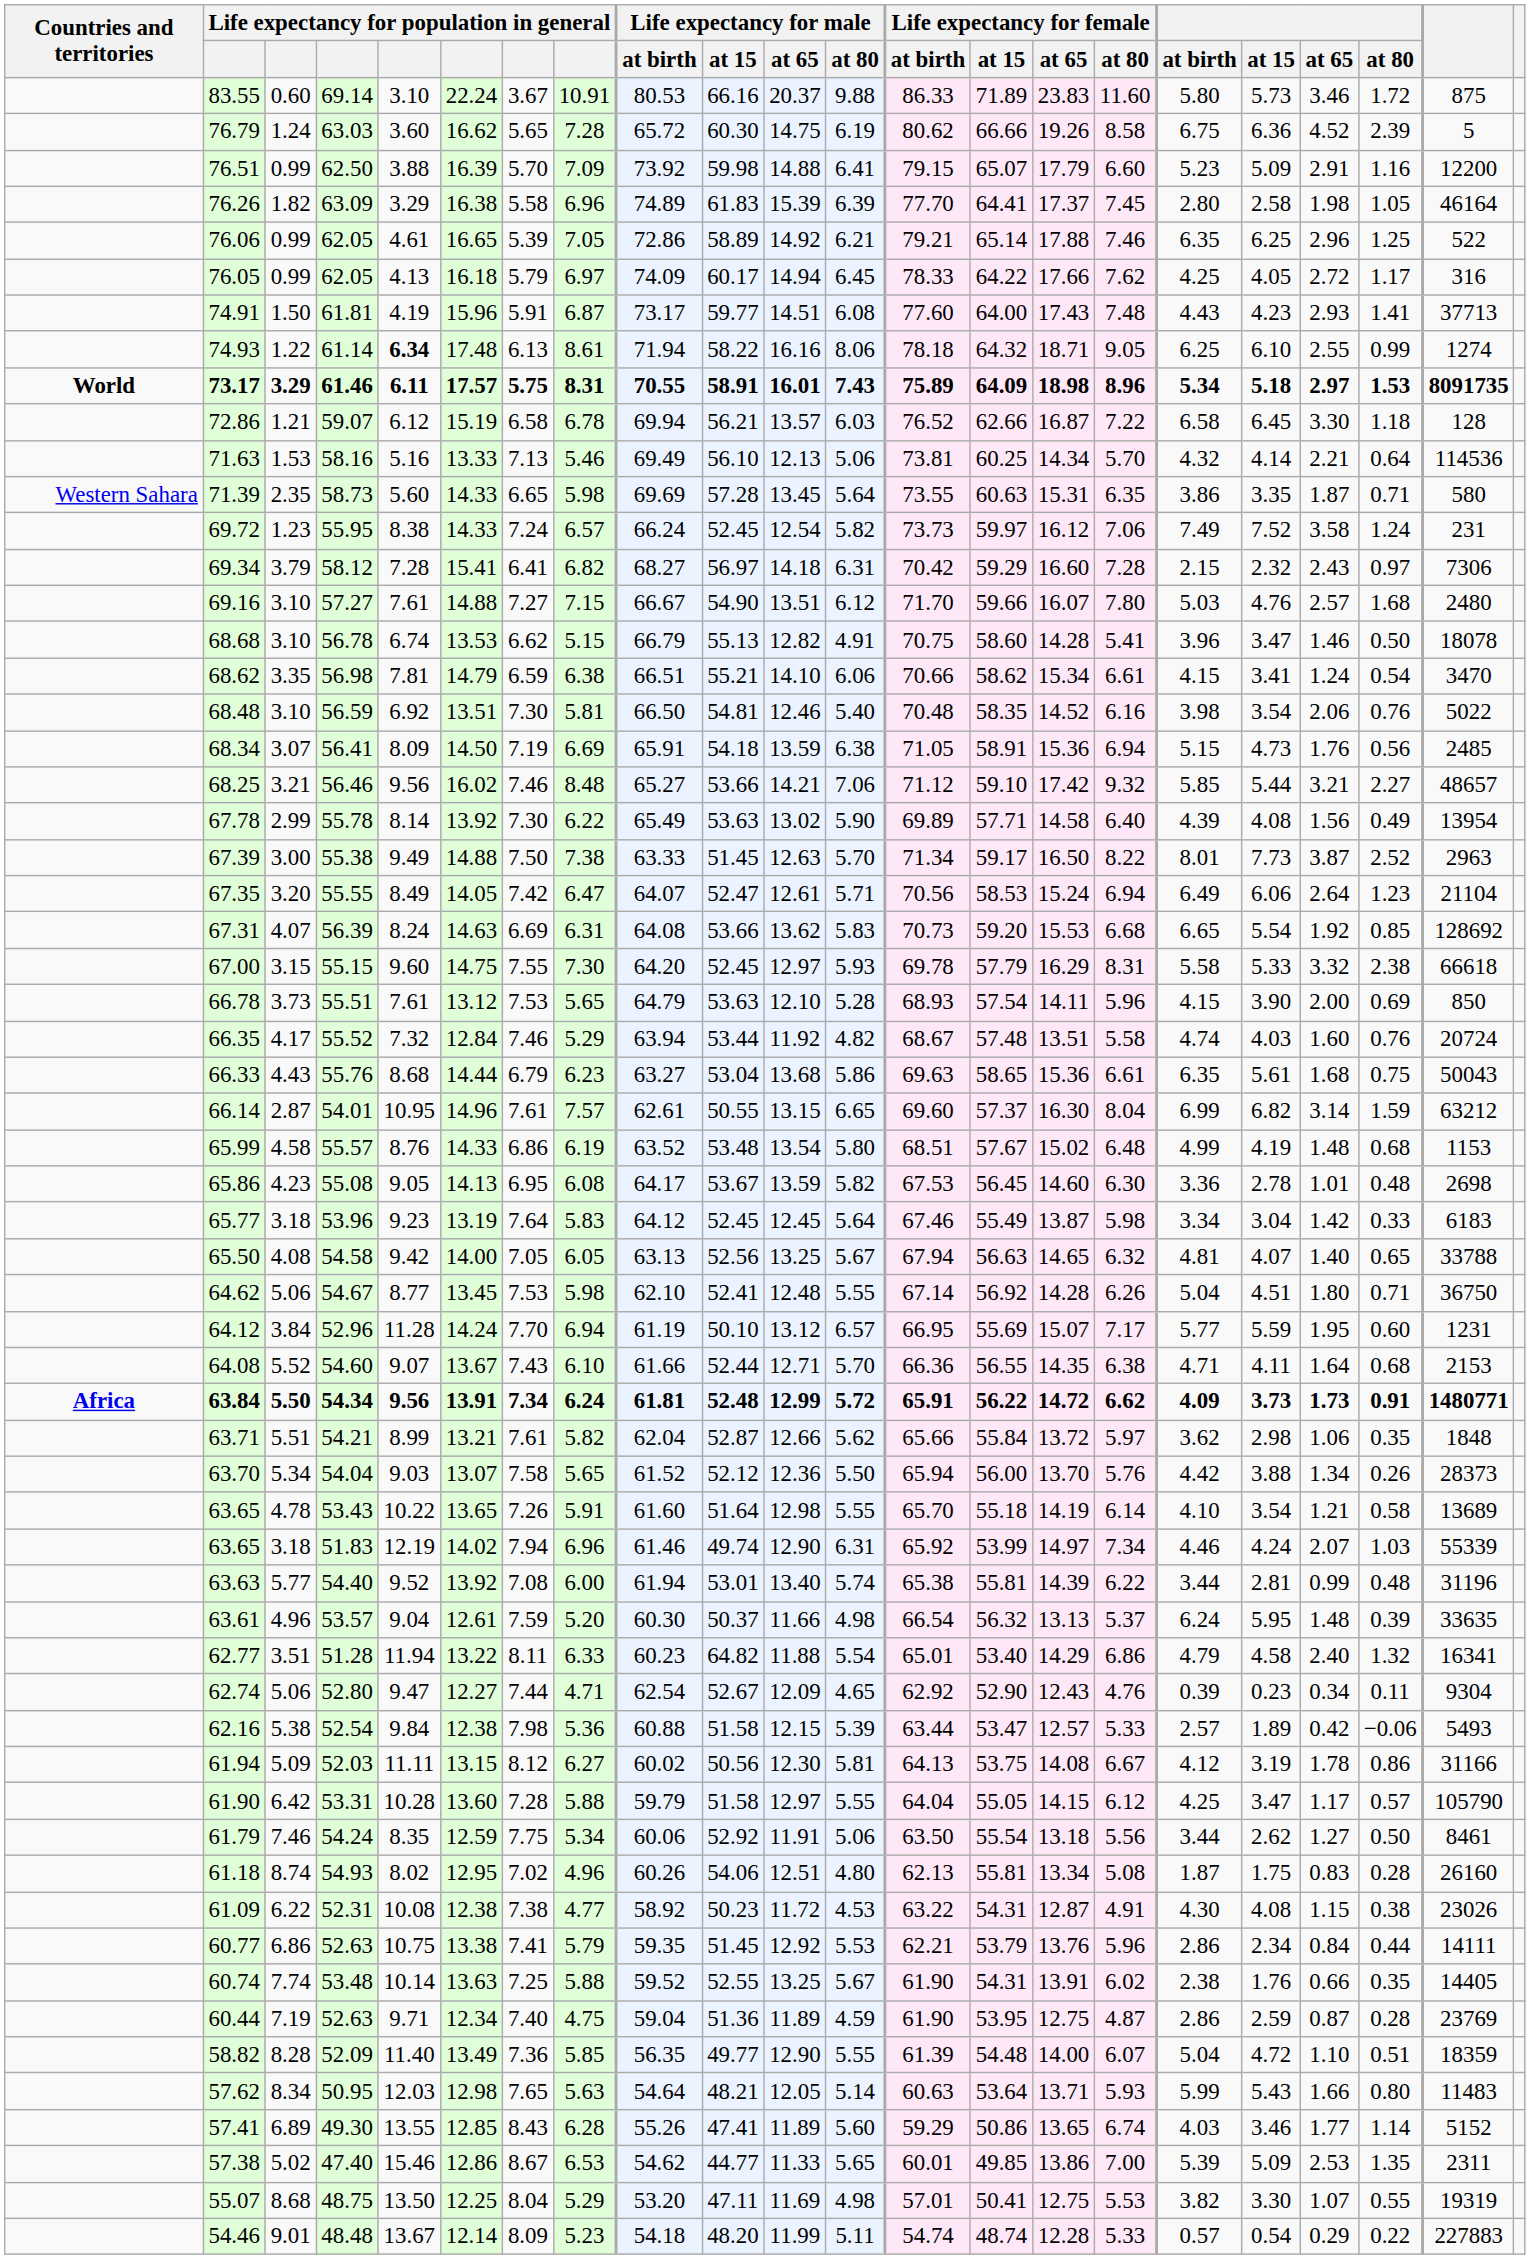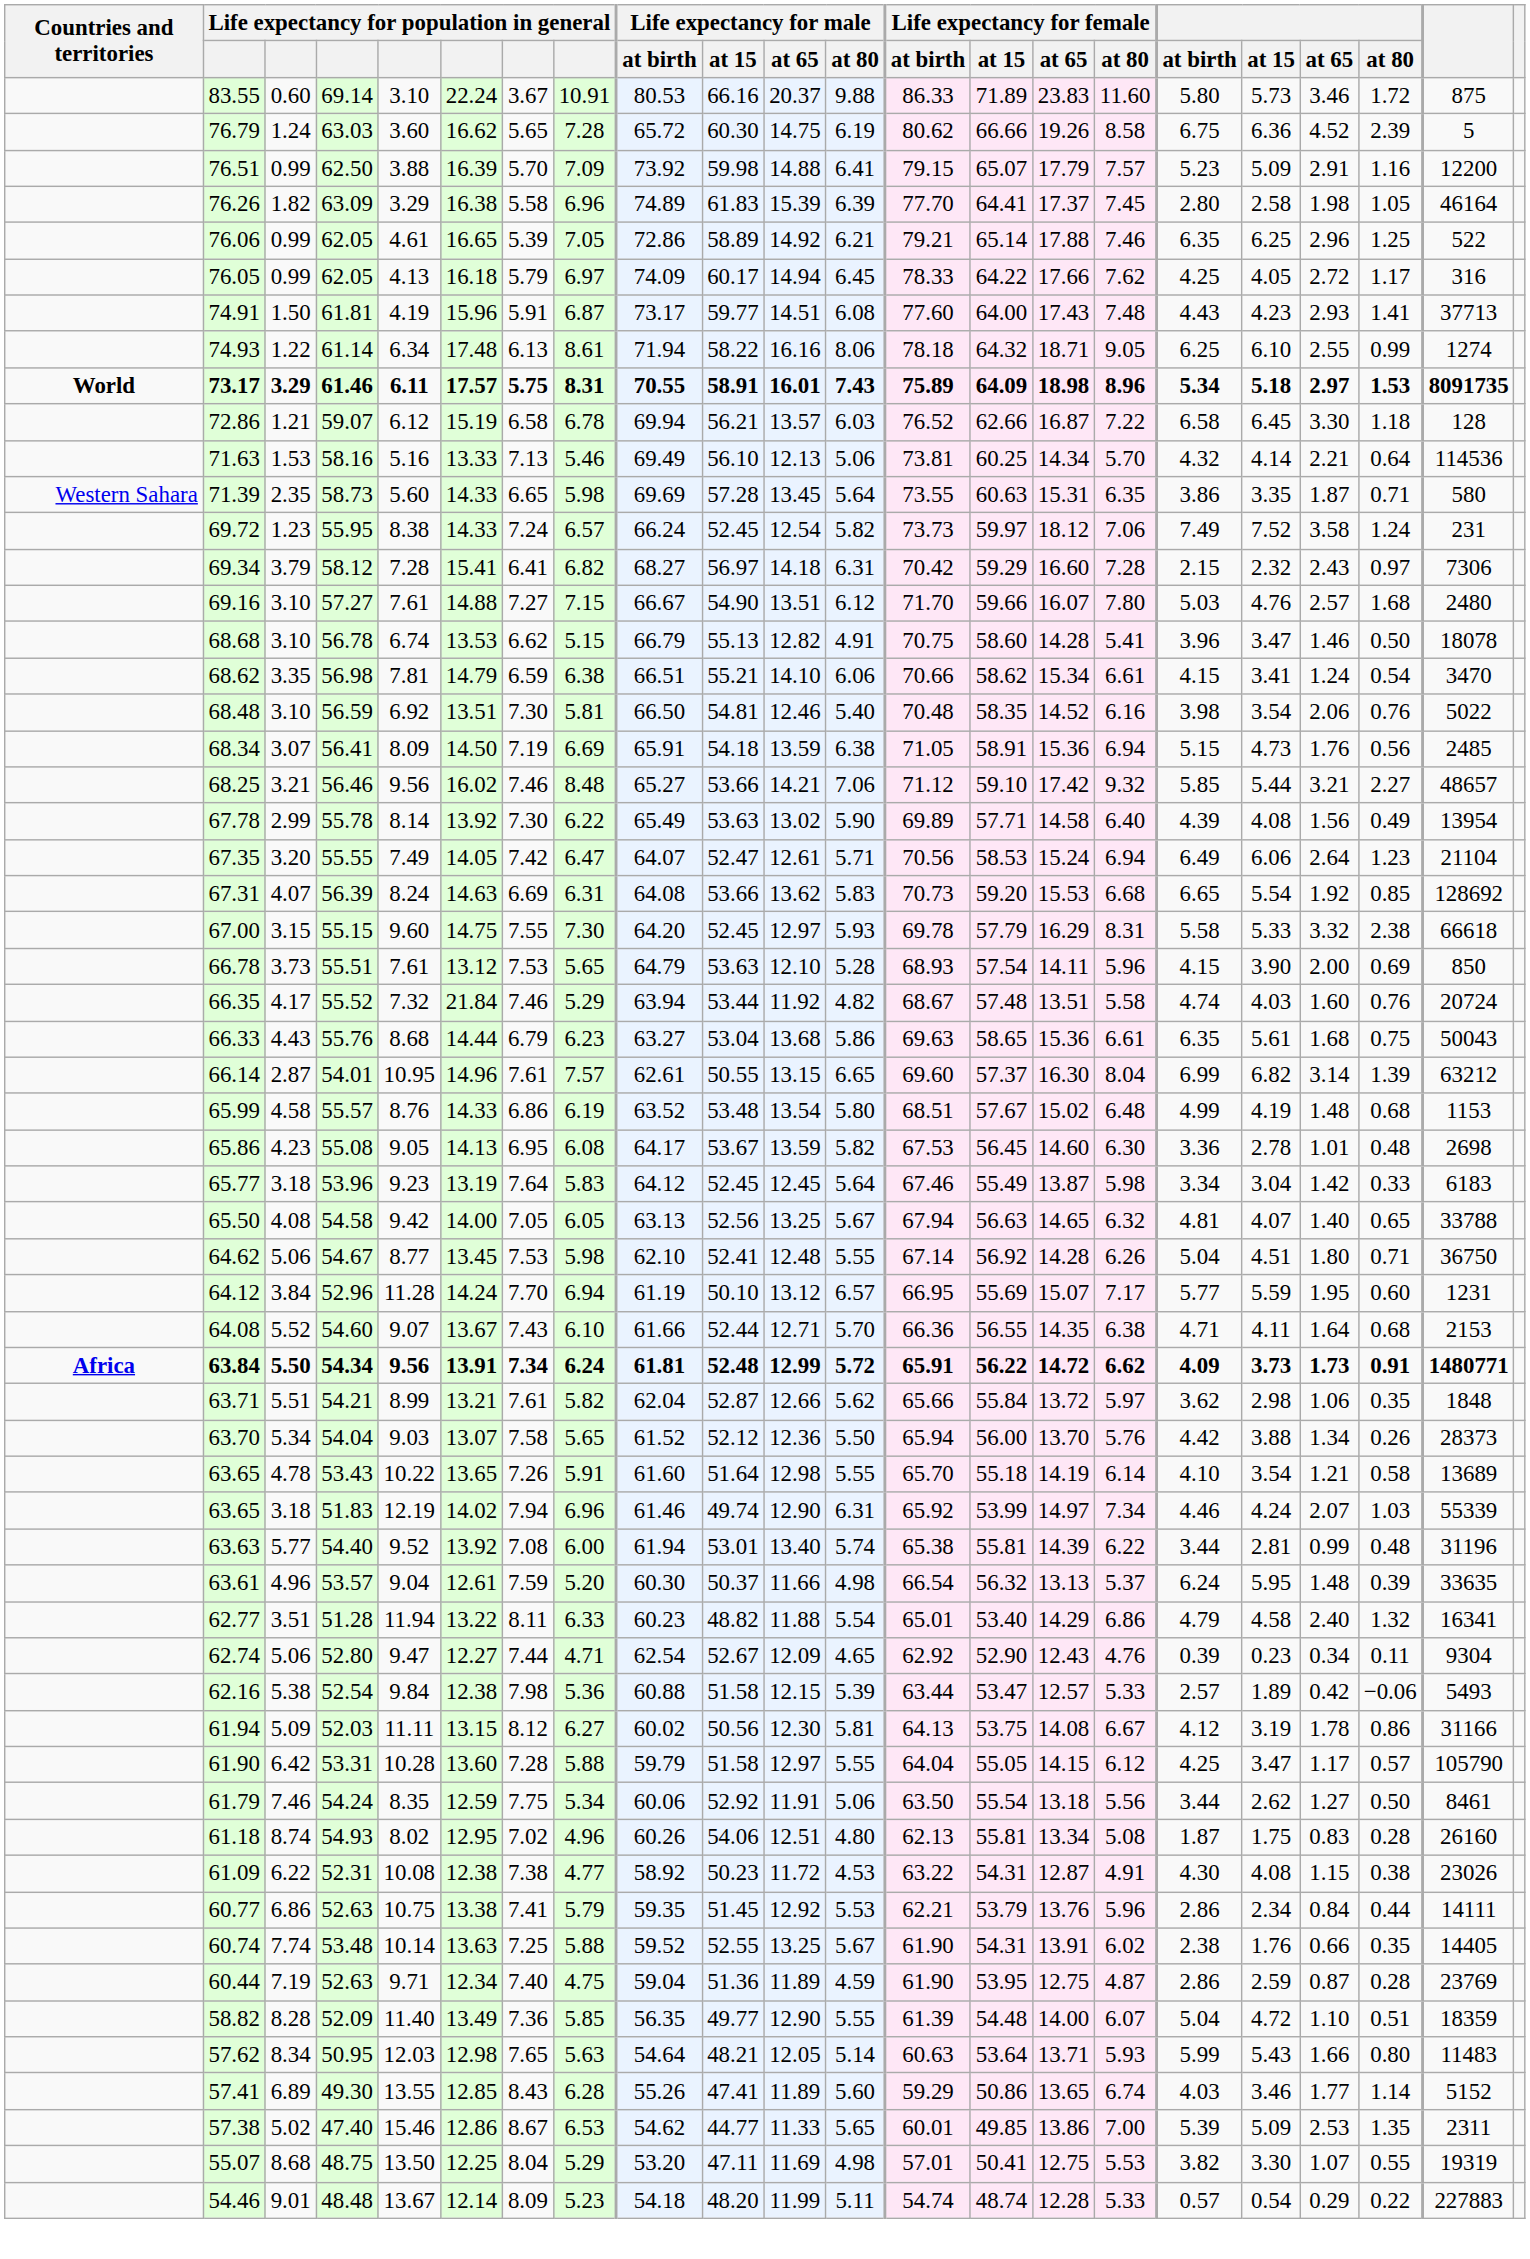(1125, 167) 6.60 -> (1125, 167) 7.57
(409, 349) bold -> (409, 349) normal
(1064, 530) 16.12 -> (1064, 530) 18.12
- row: (234, 857)
(409, 893) 8.49 -> (409, 857) 7.49
(471, 1038) 12.84 -> (471, 1002) 21.84
(1390, 1111) 1.59 -> (1390, 1074) 1.39
(733, 1655) 64.82 -> (733, 1619) 48.82
